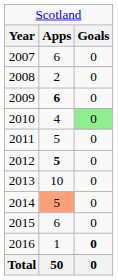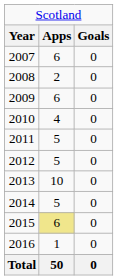(57, 98) bold -> (57, 98) normal
(93, 118) lightgreen background -> (93, 118) no background
(57, 160) bold -> (57, 160) normal
(57, 202) lightsalmon background -> (57, 202) no background
(57, 222) no background -> (57, 222) khaki background
(93, 243) bold -> (93, 243) normal
